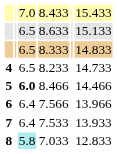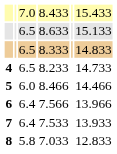(27, 86) bold -> (27, 86) normal
(27, 140) paleturquoise background -> (27, 140) no background
